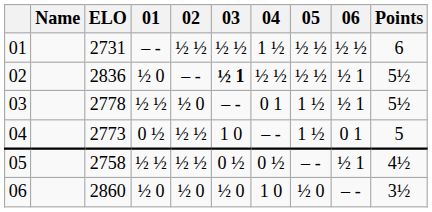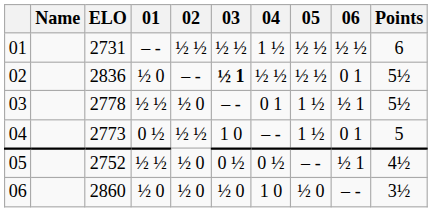(351, 76) ½ 1 -> (351, 76) 0 1
(108, 163) 2758 -> (108, 163) 2752
(191, 163) ½ ½ -> (191, 163) ½ 0
